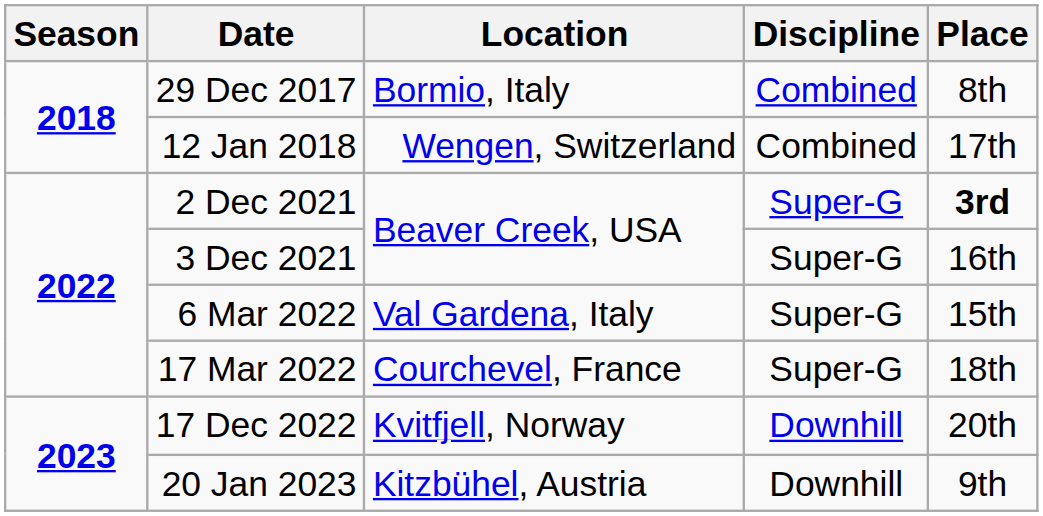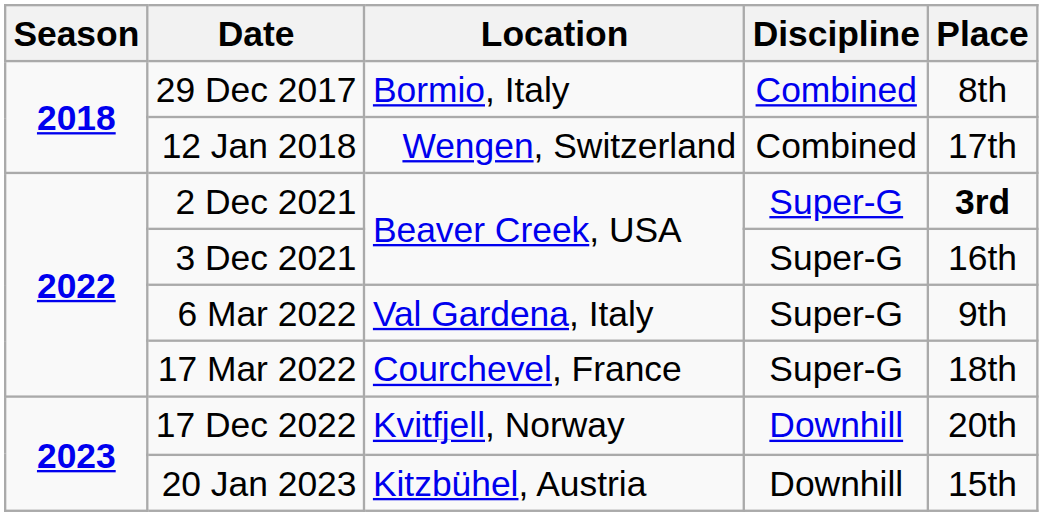(983, 314) 15th -> (983, 314) 9th
(983, 482) 9th -> (983, 482) 15th
